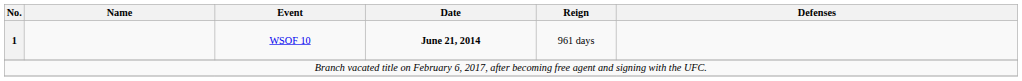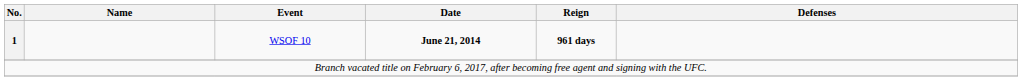(576, 40) normal -> (576, 40) bold
